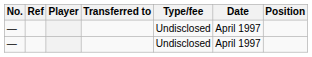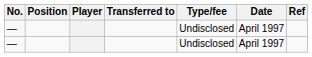columns swapped: (285, 12) <-> (36, 12)
